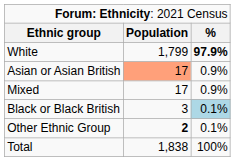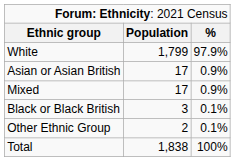(211, 52) bold -> (211, 52) normal
(181, 71) lightsalmon background -> (181, 71) no background
(214, 109) lightblue background -> (214, 109) no background
(185, 128) bold -> (185, 128) normal
